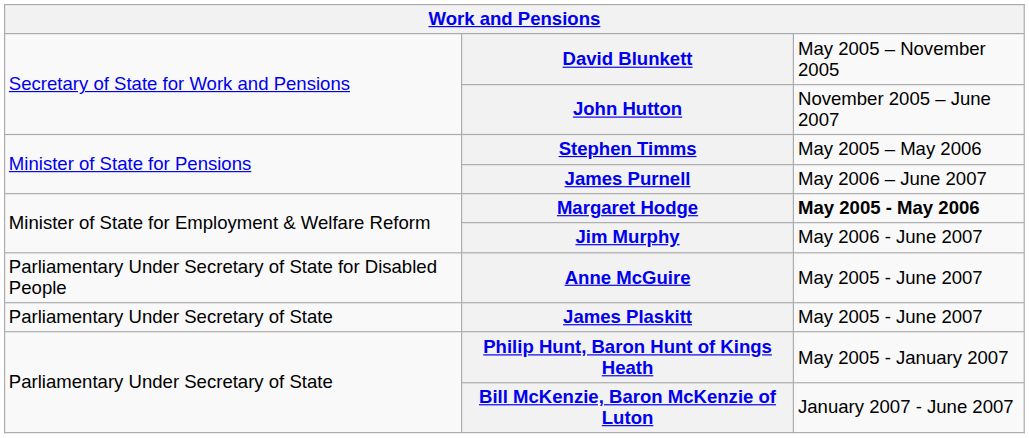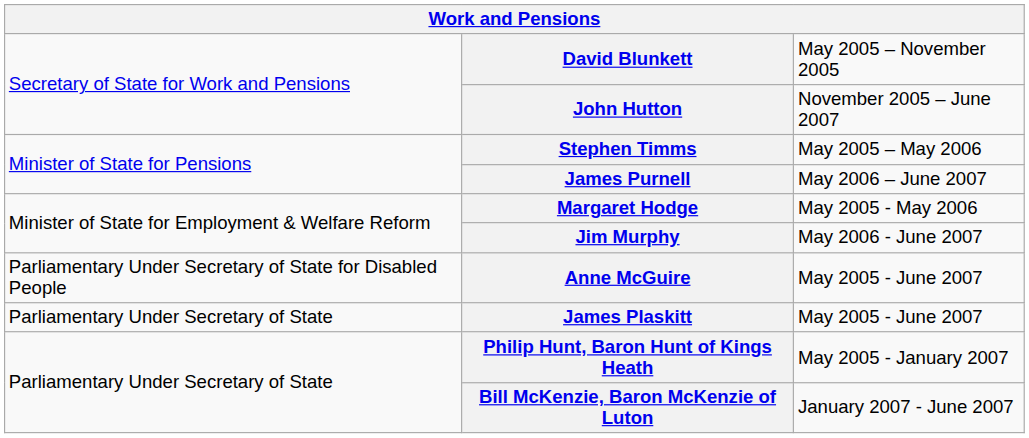(889, 208) bold -> (888, 208) normal
